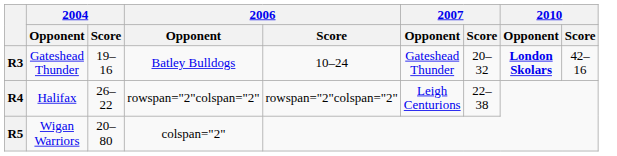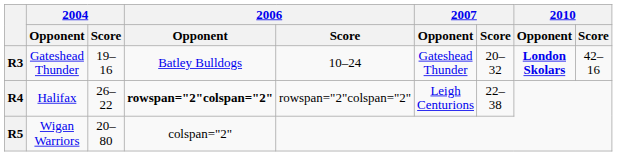(193, 98) normal -> (200, 98) bold
